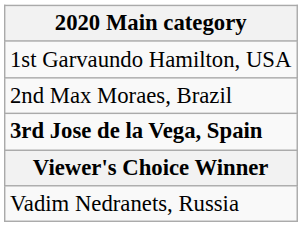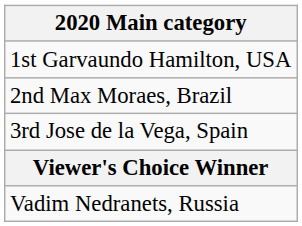(136, 131) bold -> (129, 131) normal
